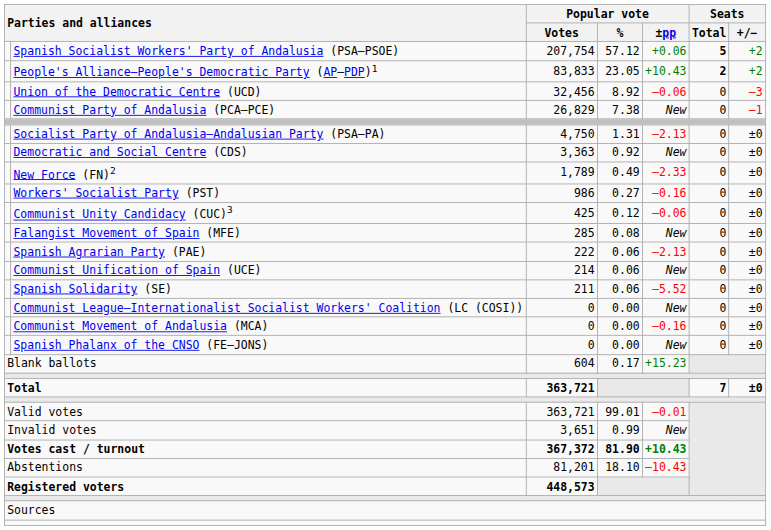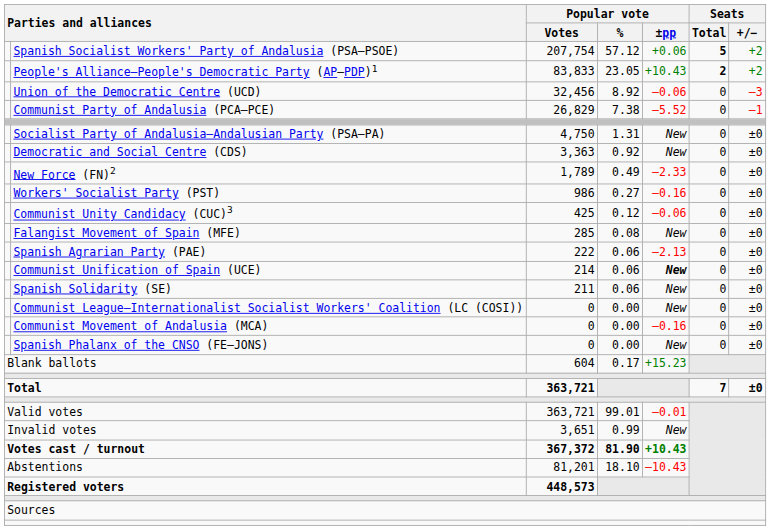(676, 110) New -> (669, 110) –5.52
(669, 134) –2.13 -> (676, 134) New
(676, 270) normal -> (676, 270) bold
(669, 289) –5.52 -> (676, 289) New
